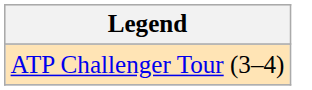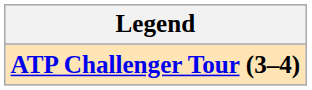(147, 64) normal -> (155, 64) bold
